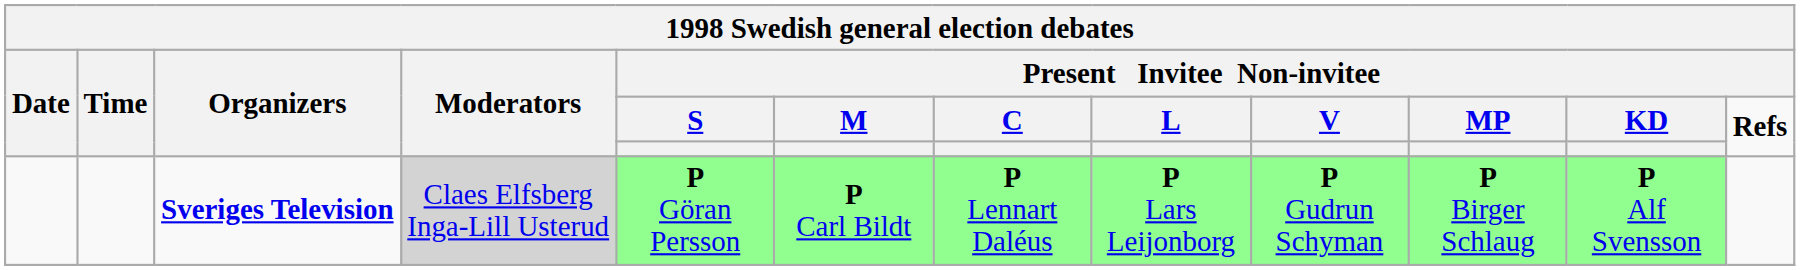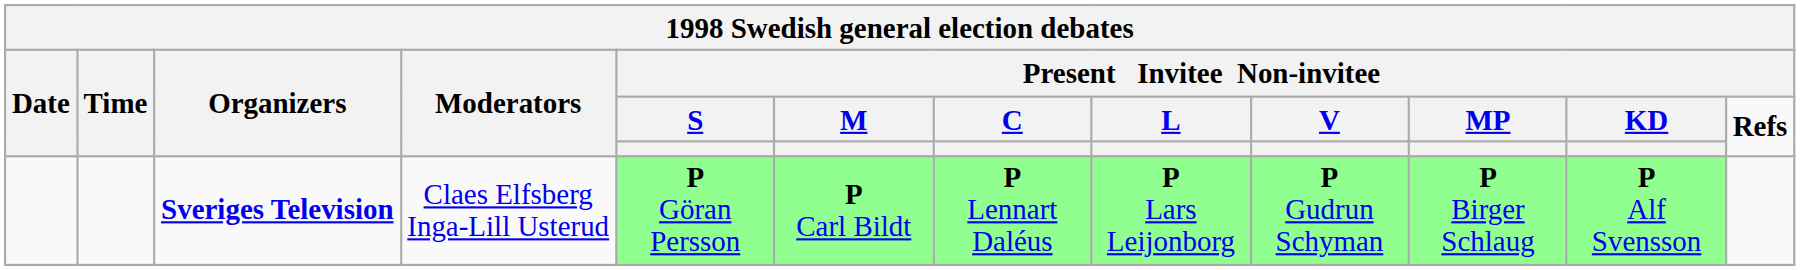(508, 210) lightgrey background -> (508, 210) no background
